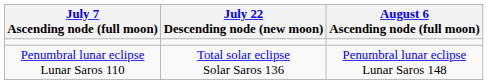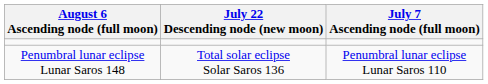columns swapped: (83, 21) <-> (404, 21)
